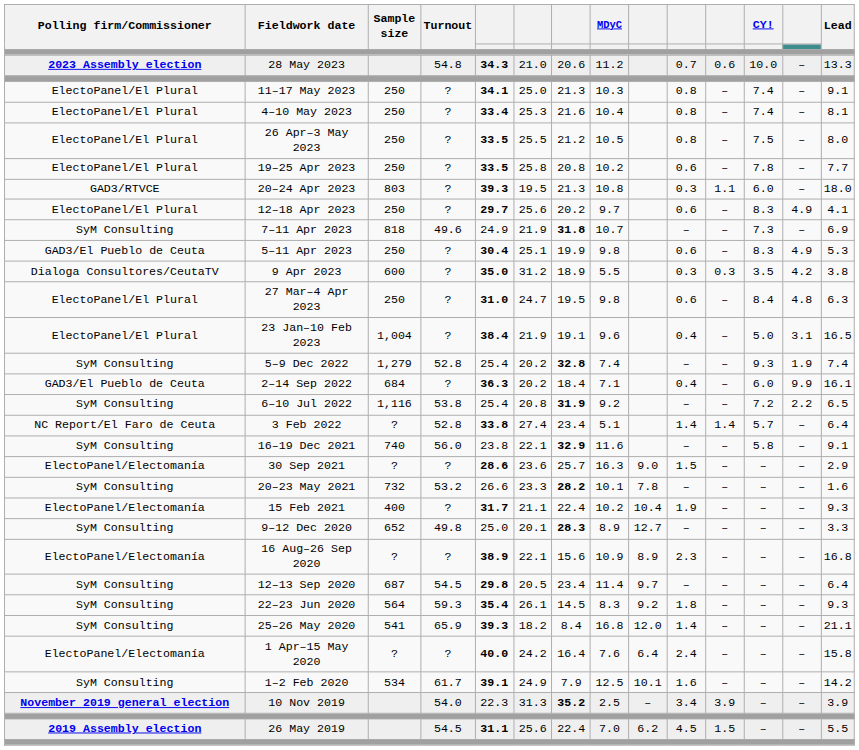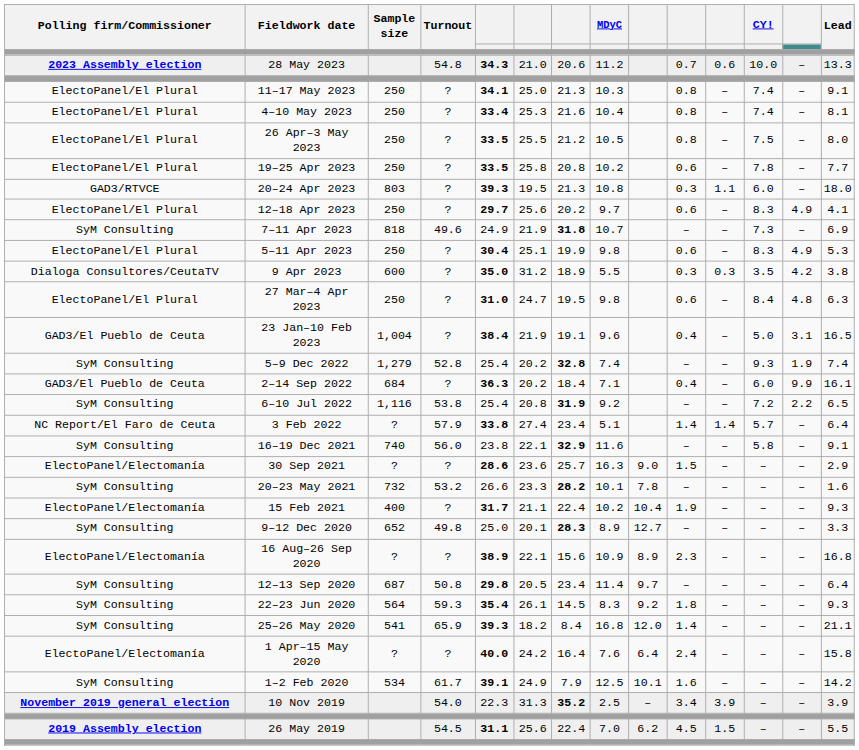(125, 251) GAD3/El Pueblo de Ceuta -> (125, 251) ElectoPanel/El Plural
(125, 336) ElectoPanel/El Plural -> (125, 336) GAD3/El Pueblo de Ceuta
(448, 426) 52.8 -> (448, 426) 57.9
(448, 585) 54.5 -> (448, 585) 50.8
